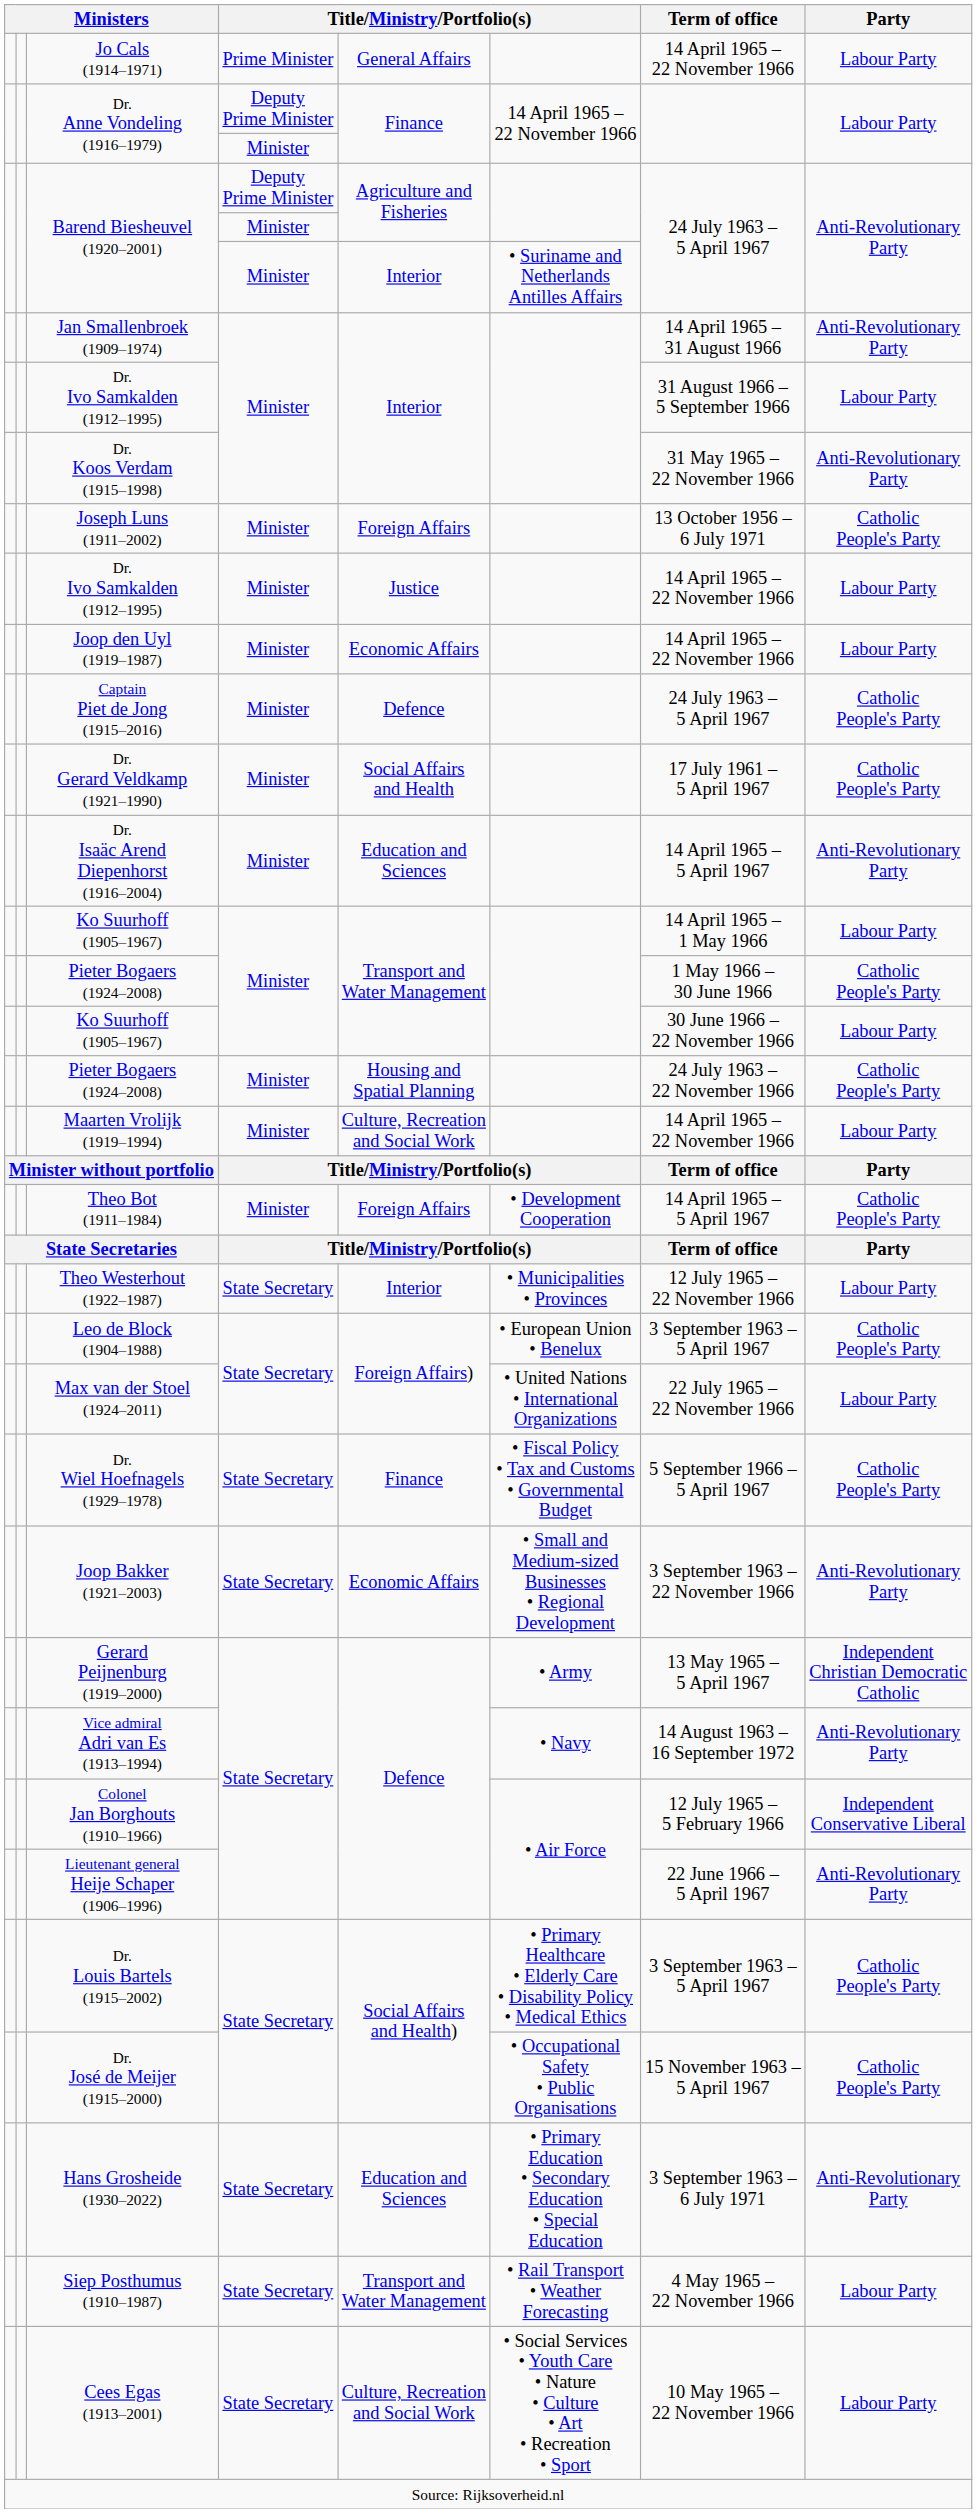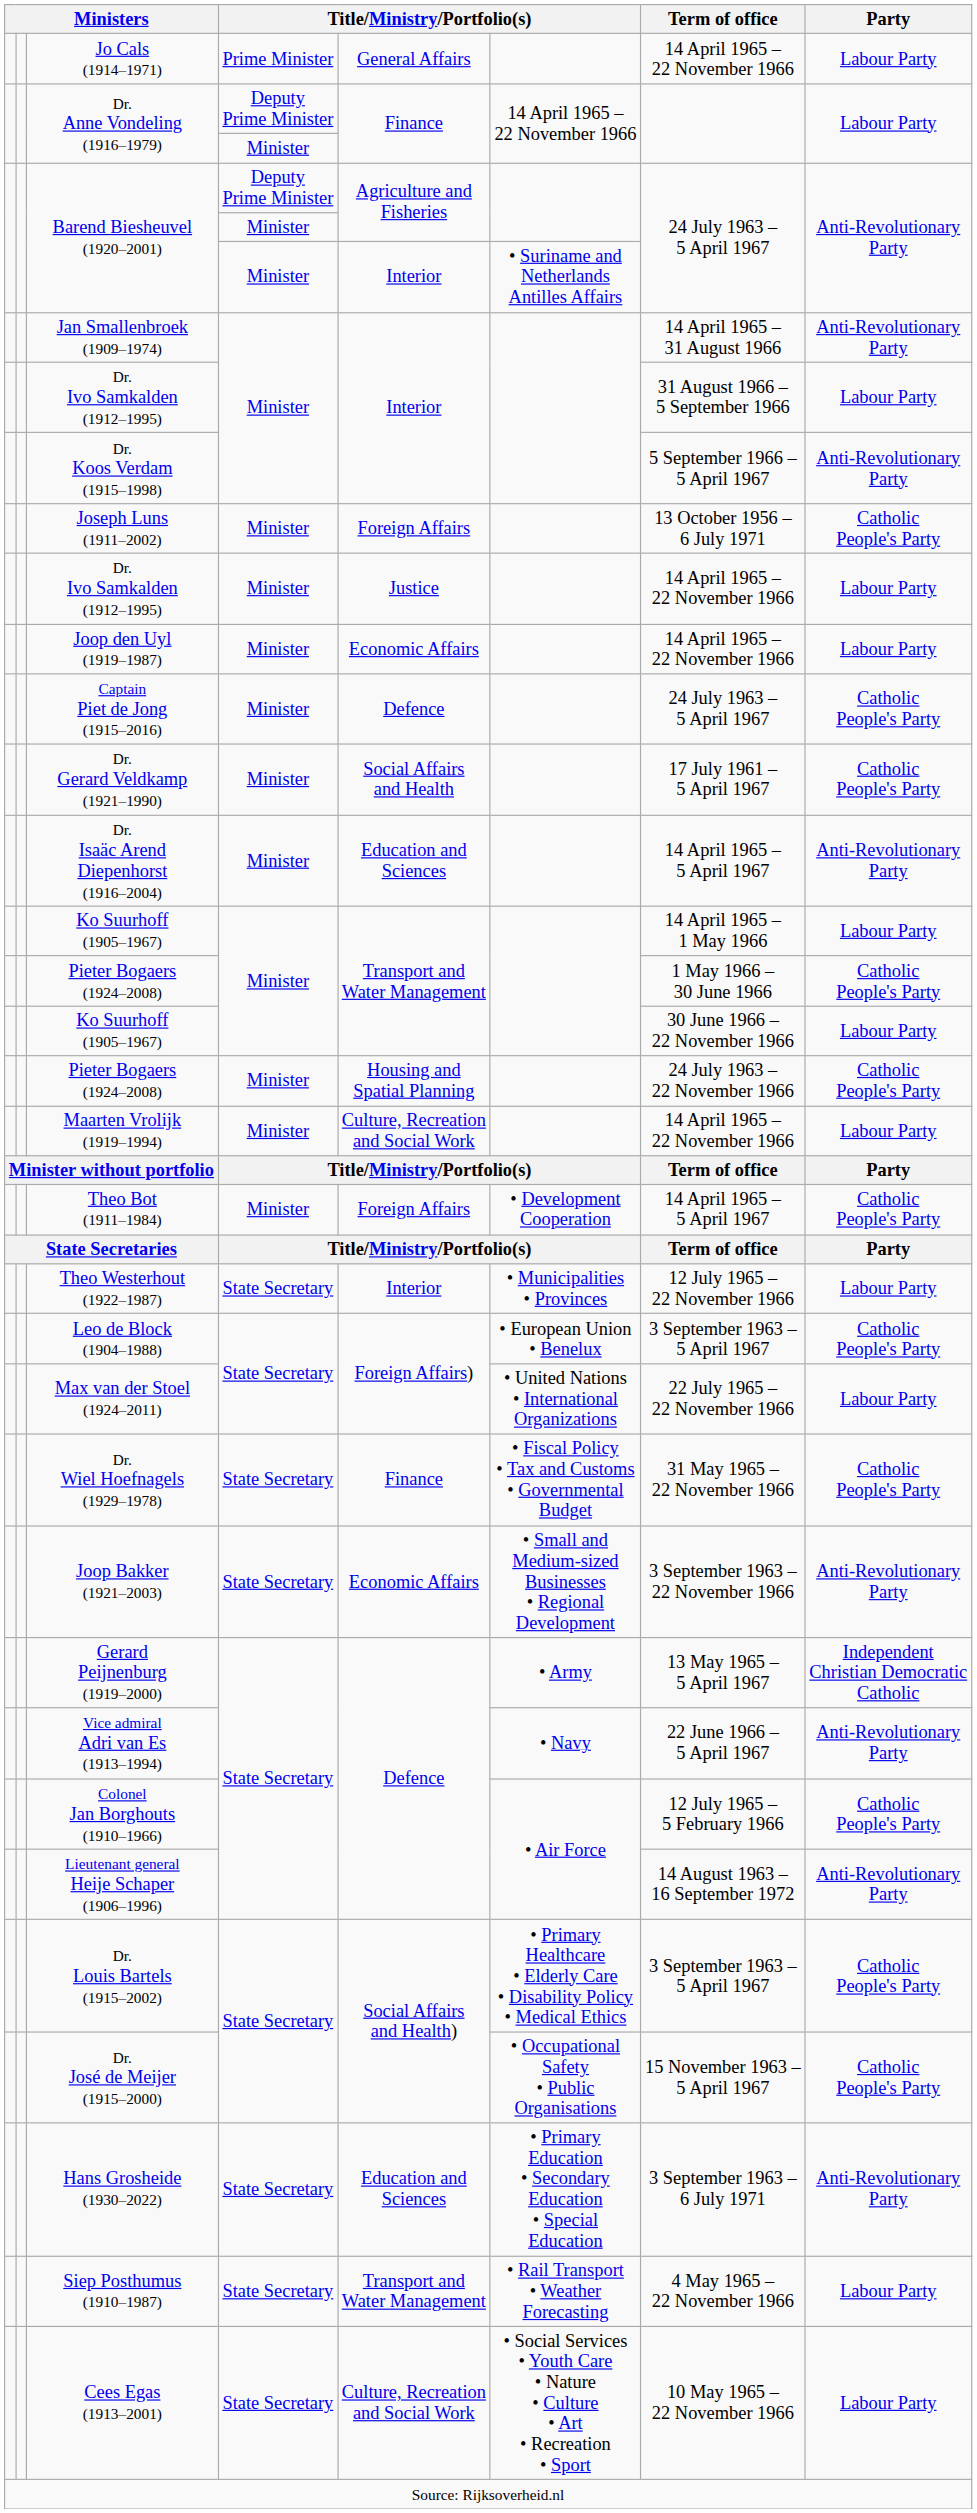(723, 468) 31 May 1965 – 22 November 1966 -> (723, 468) 5 September 1966 – 5 April 1967
(723, 1479) 5 September 1966 – 5 April 1967 -> (723, 1479) 31 May 1965 – 22 November 1966
(723, 1743) 14 August 1963 – 16 September 1972 -> (723, 1743) 22 June 1966 – 5 April 1967
(888, 1813) Independent Conservative Liberal -> (888, 1813) Catholic People's Party
(723, 1884) 22 June 1966 – 5 April 1967 -> (723, 1884) 14 August 1963 – 16 September 1972
